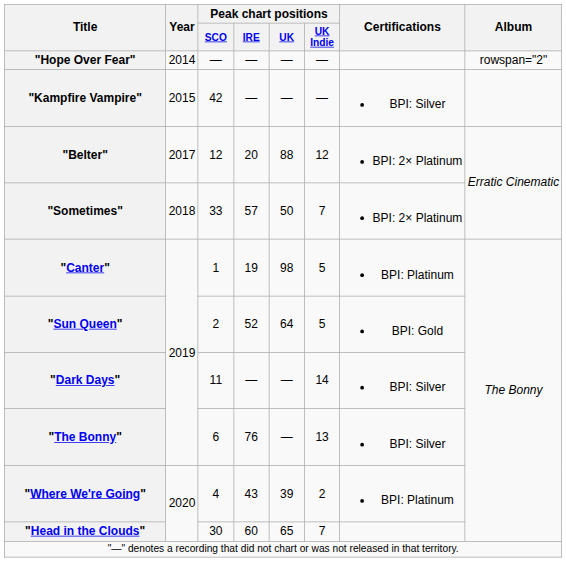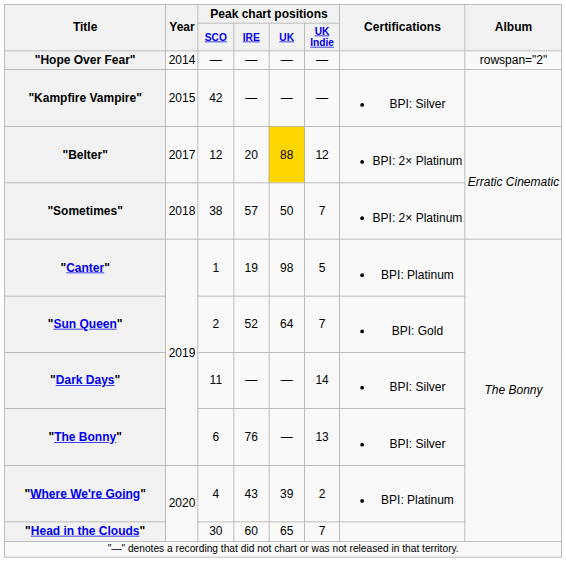(287, 154) no background -> (287, 154) gold background
(216, 211) 33 -> (216, 211) 38
(322, 324) 5 -> (322, 324) 7
